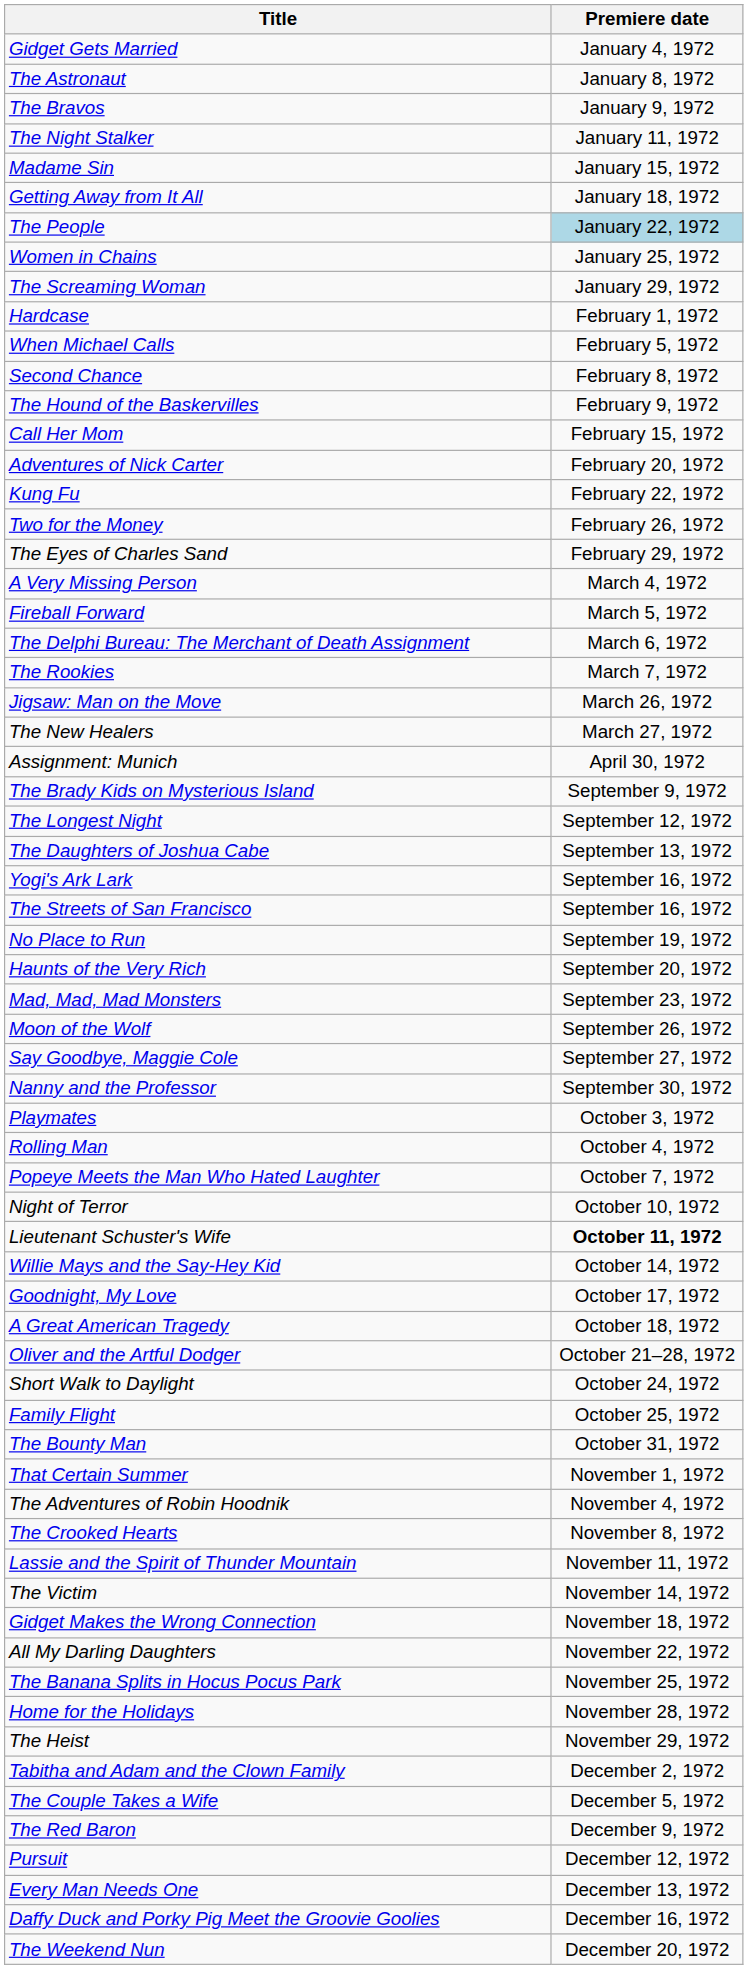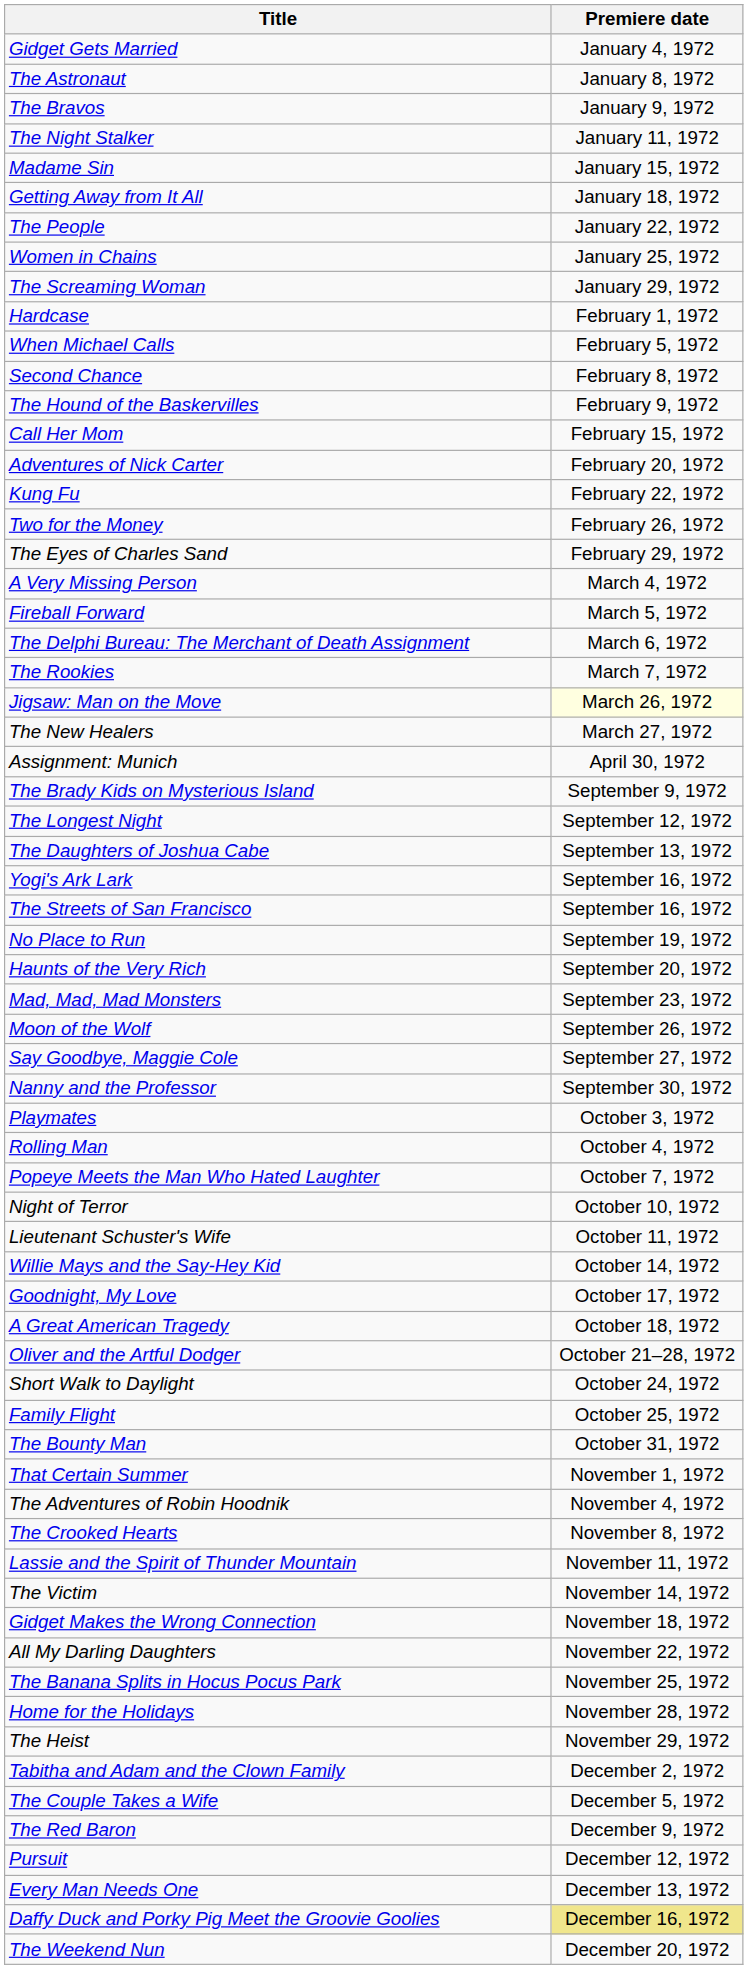(647, 227) lightblue background -> (647, 227) no background
(647, 702) no background -> (647, 702) lightyellow background
(647, 1236) bold -> (647, 1236) normal
(647, 1919) no background -> (647, 1919) khaki background
